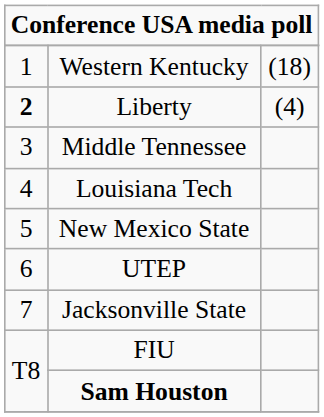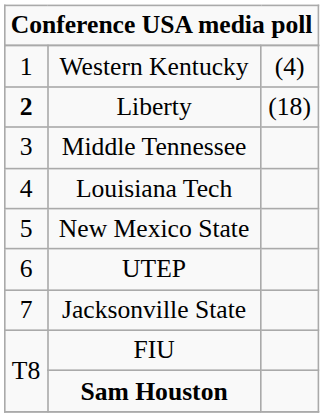(290, 66) (18) -> (290, 66) (4)
(290, 106) (4) -> (290, 106) (18)
